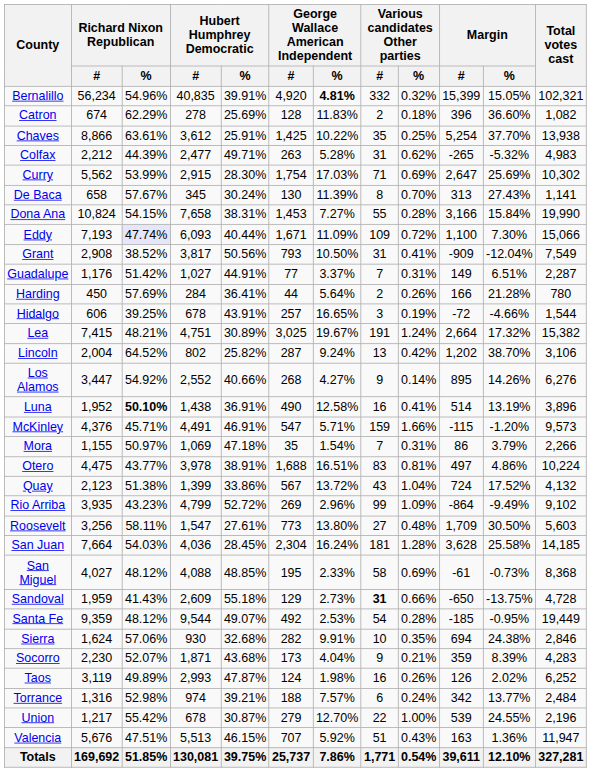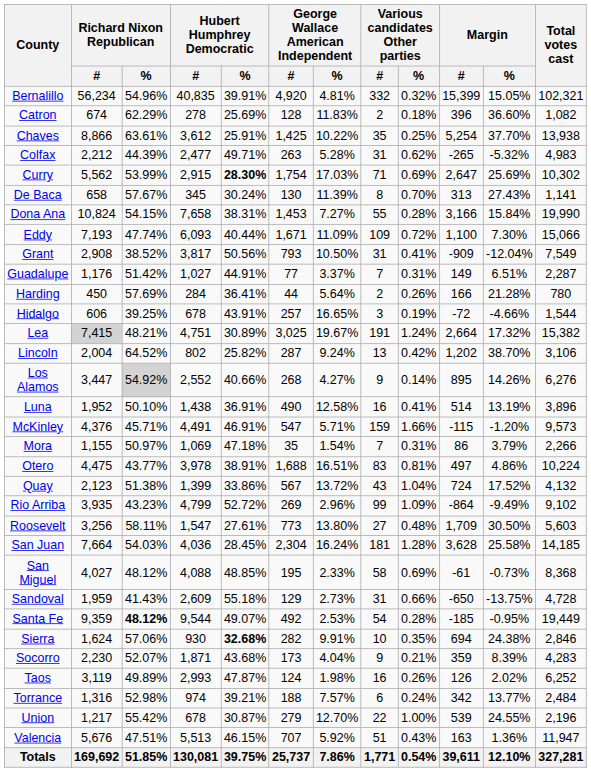(337, 96) bold -> (337, 96) normal
(245, 175) normal -> (245, 175) bold
(146, 234) lavender background -> (146, 234) no background
(97, 333) no background -> (97, 333) lightgrey background
(146, 380) no background -> (146, 380) lightgrey background
(146, 407) bold -> (146, 407) normal
(380, 599) bold -> (380, 599) normal
(146, 618) normal -> (146, 618) bold
(245, 638) normal -> (245, 638) bold
